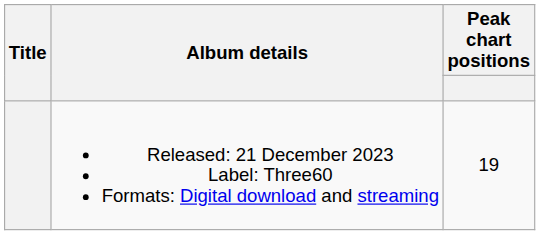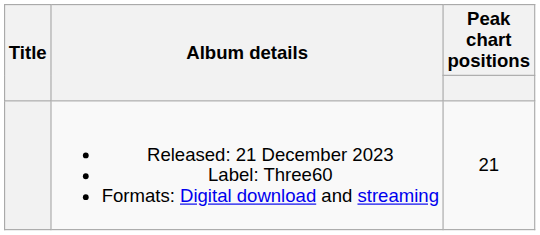(489, 165) 19 -> (489, 165) 21
